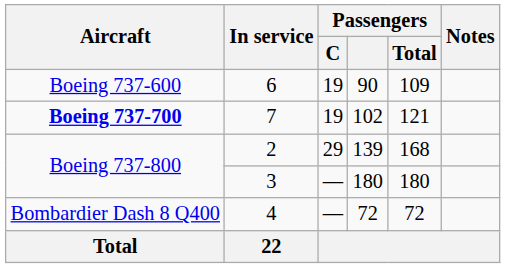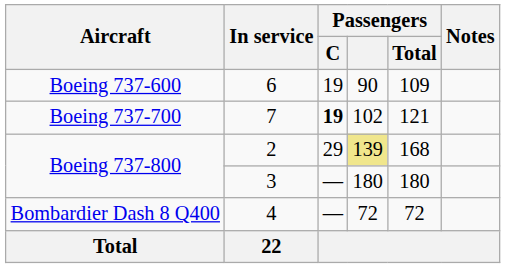(115, 117) bold -> (115, 117) normal
(333, 117) normal -> (333, 117) bold
(368, 149) no background -> (368, 149) khaki background
